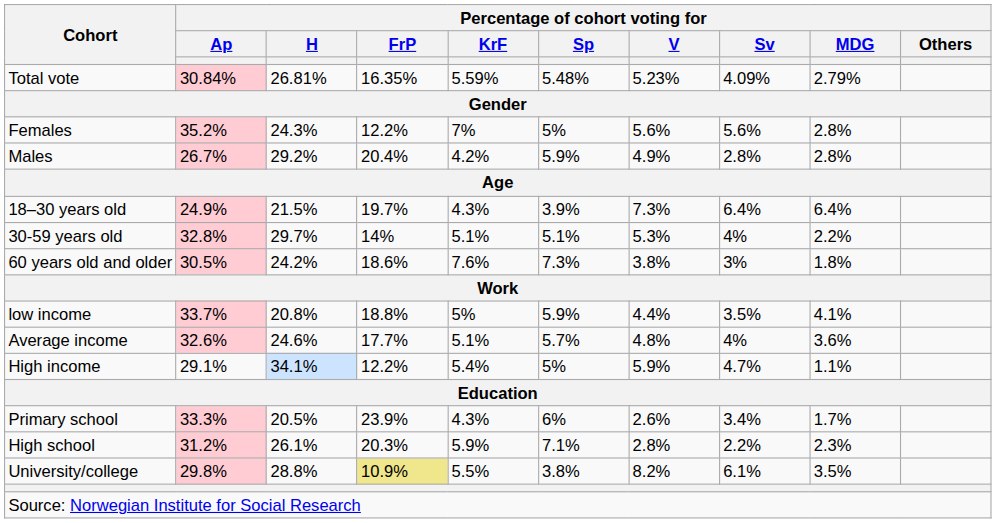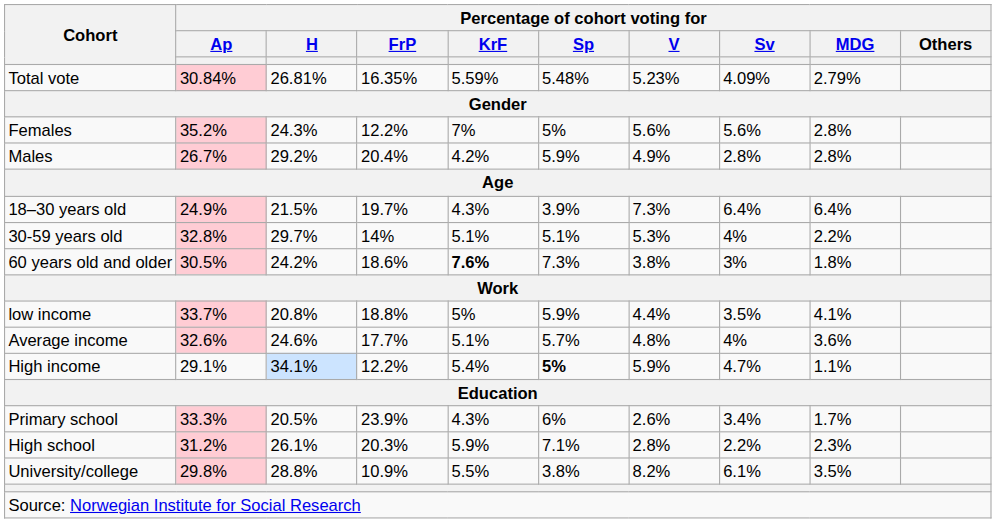(470, 262) normal -> (470, 262) bold
(554, 367) normal -> (554, 367) bold
(384, 471) khaki background -> (384, 471) no background
